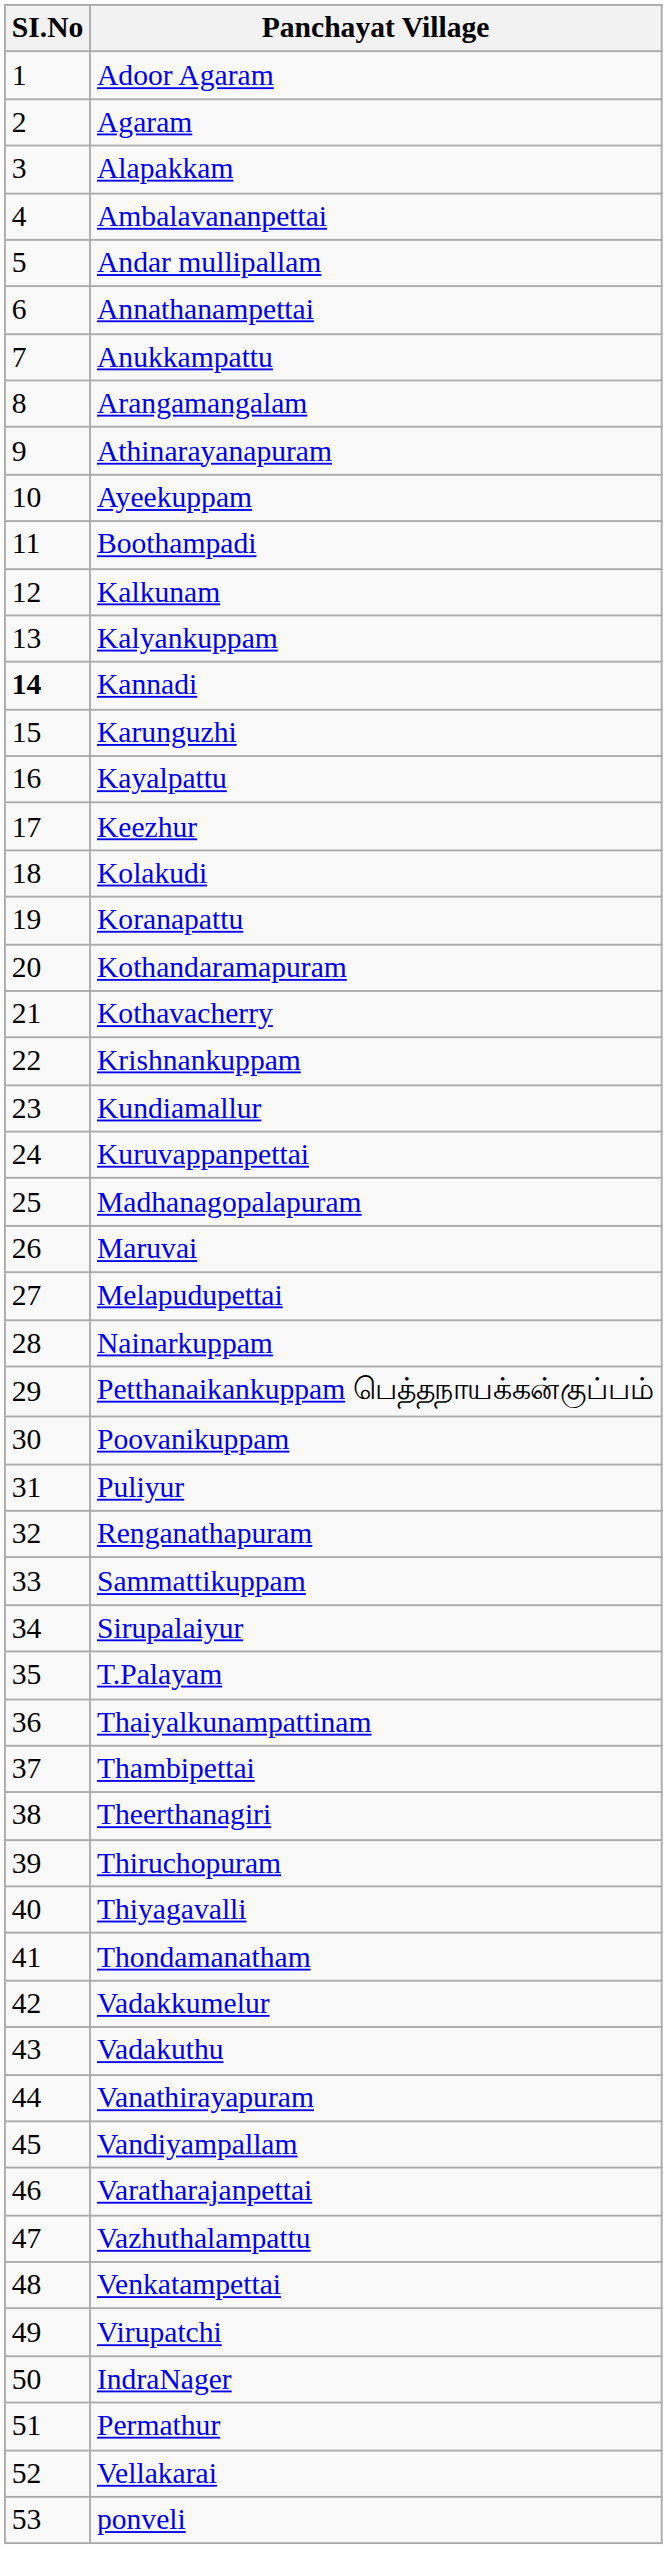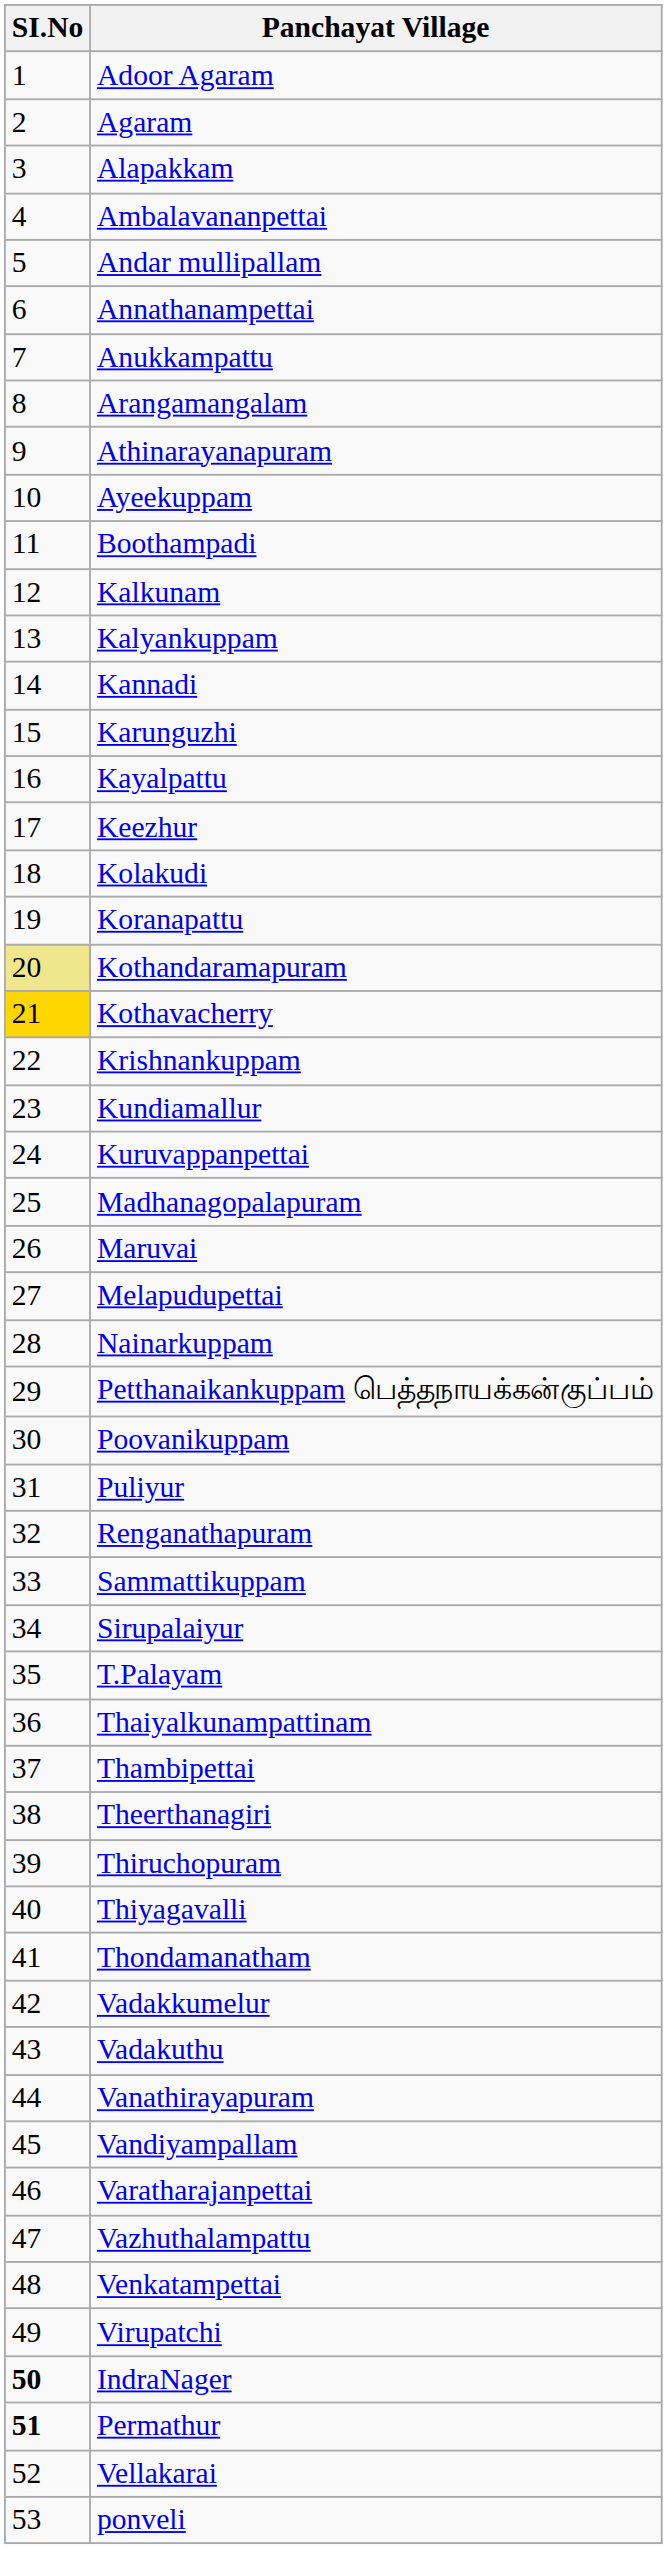(27, 685) bold -> (27, 685) normal
(27, 966) no background -> (27, 966) khaki background
(27, 1013) no background -> (27, 1013) gold background
(27, 2378) normal -> (27, 2378) bold
(27, 2425) normal -> (27, 2425) bold
